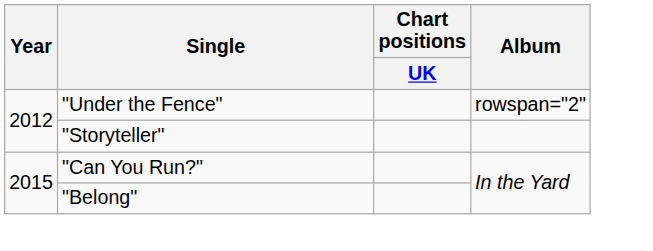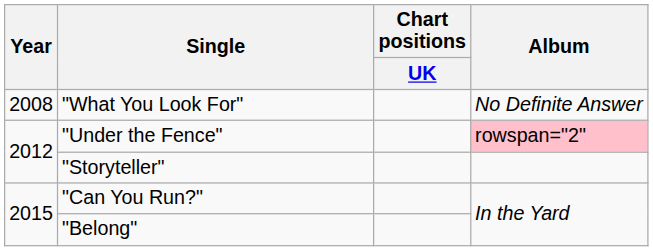+ row: (153, 104)
(531, 104) no background -> (531, 135) pink background
